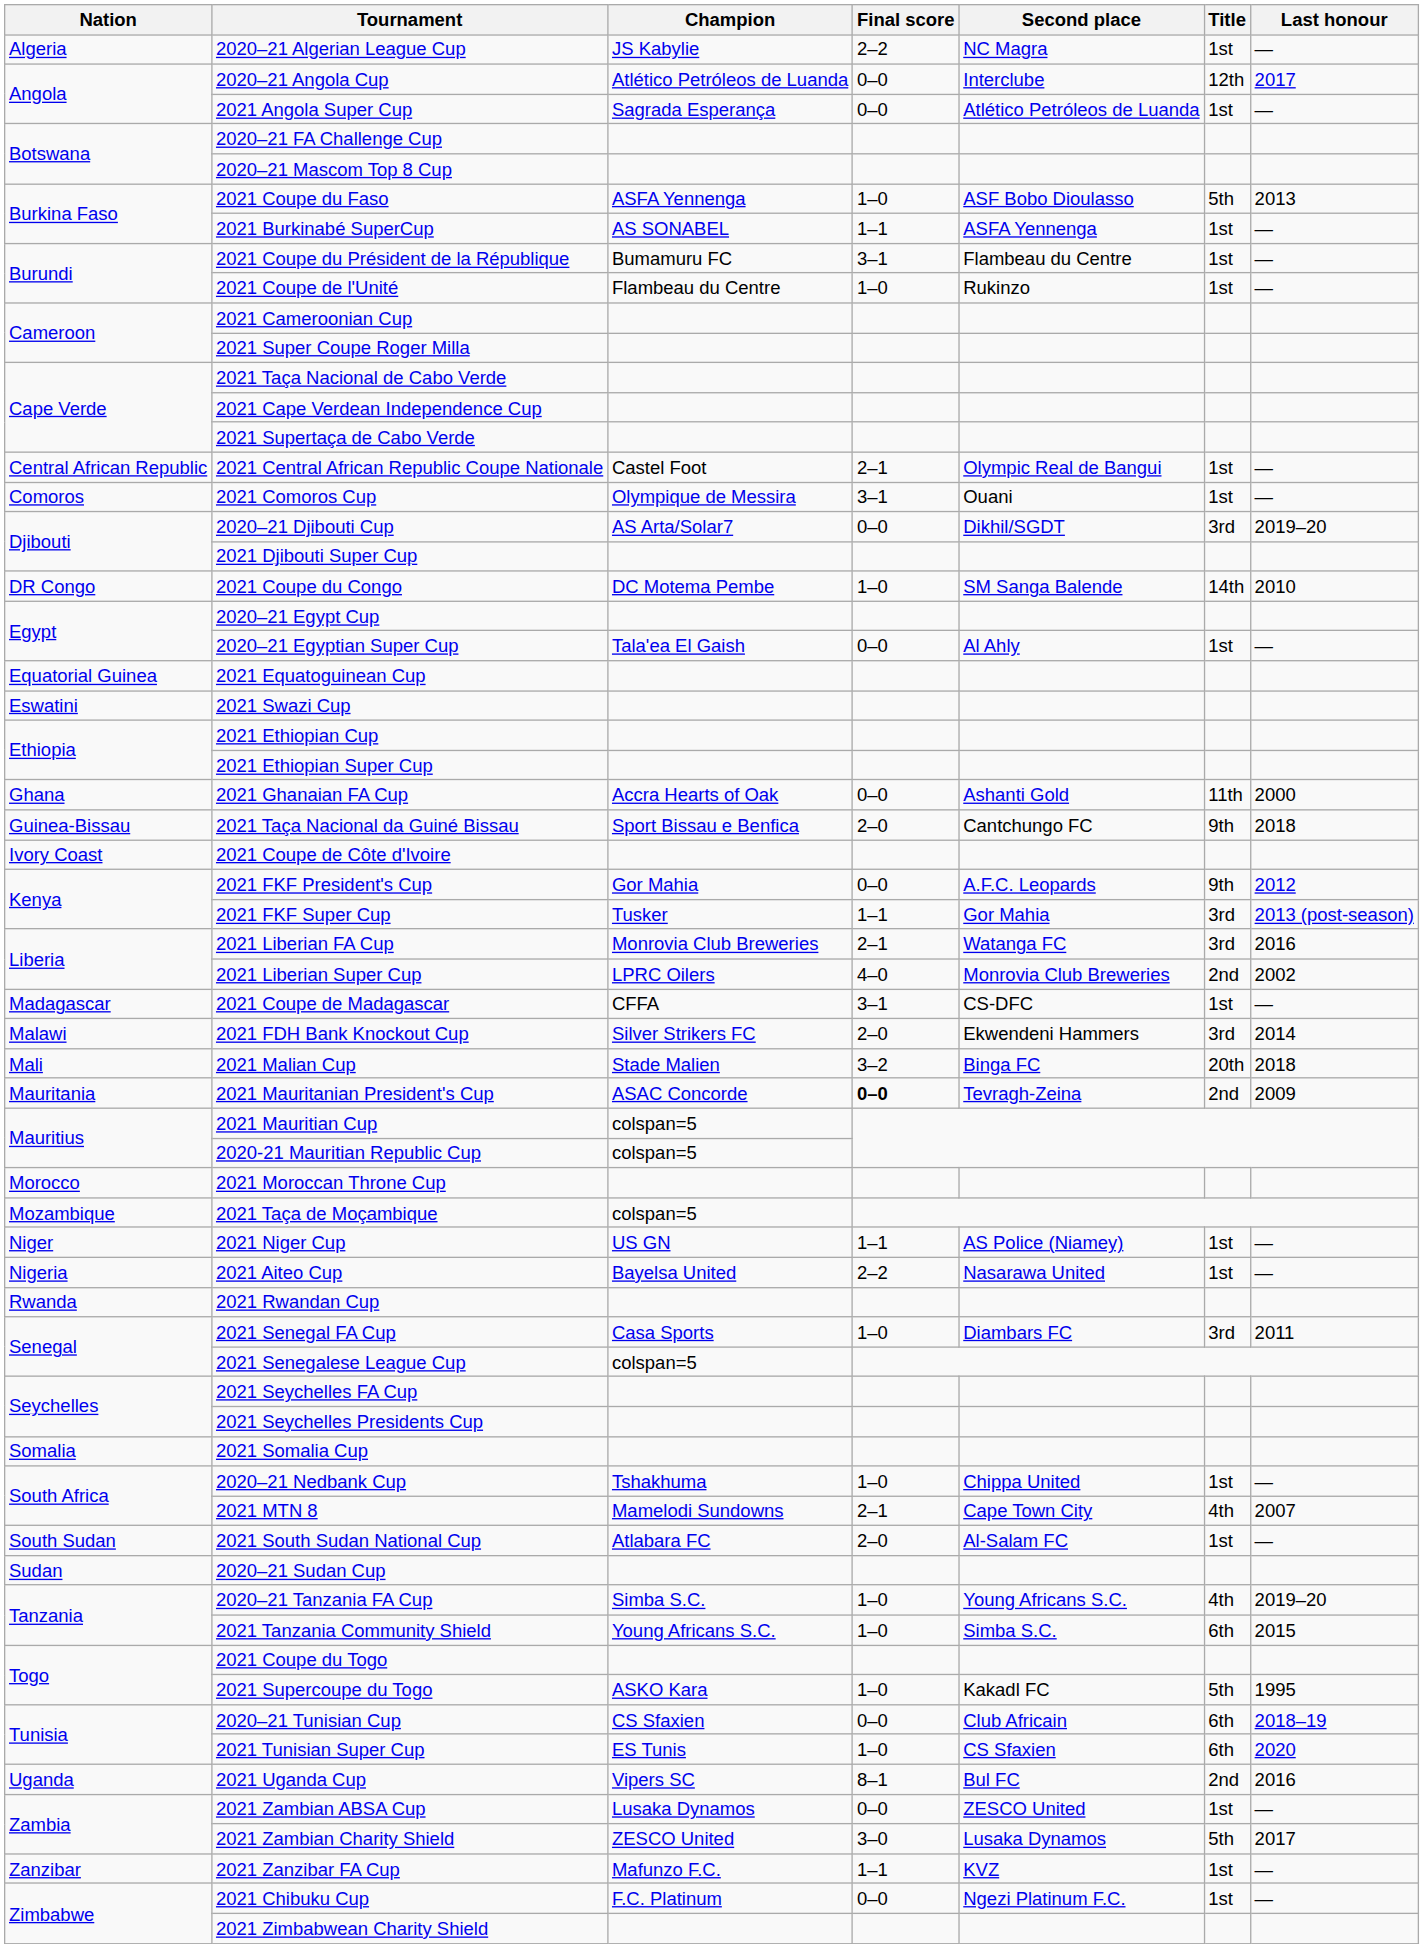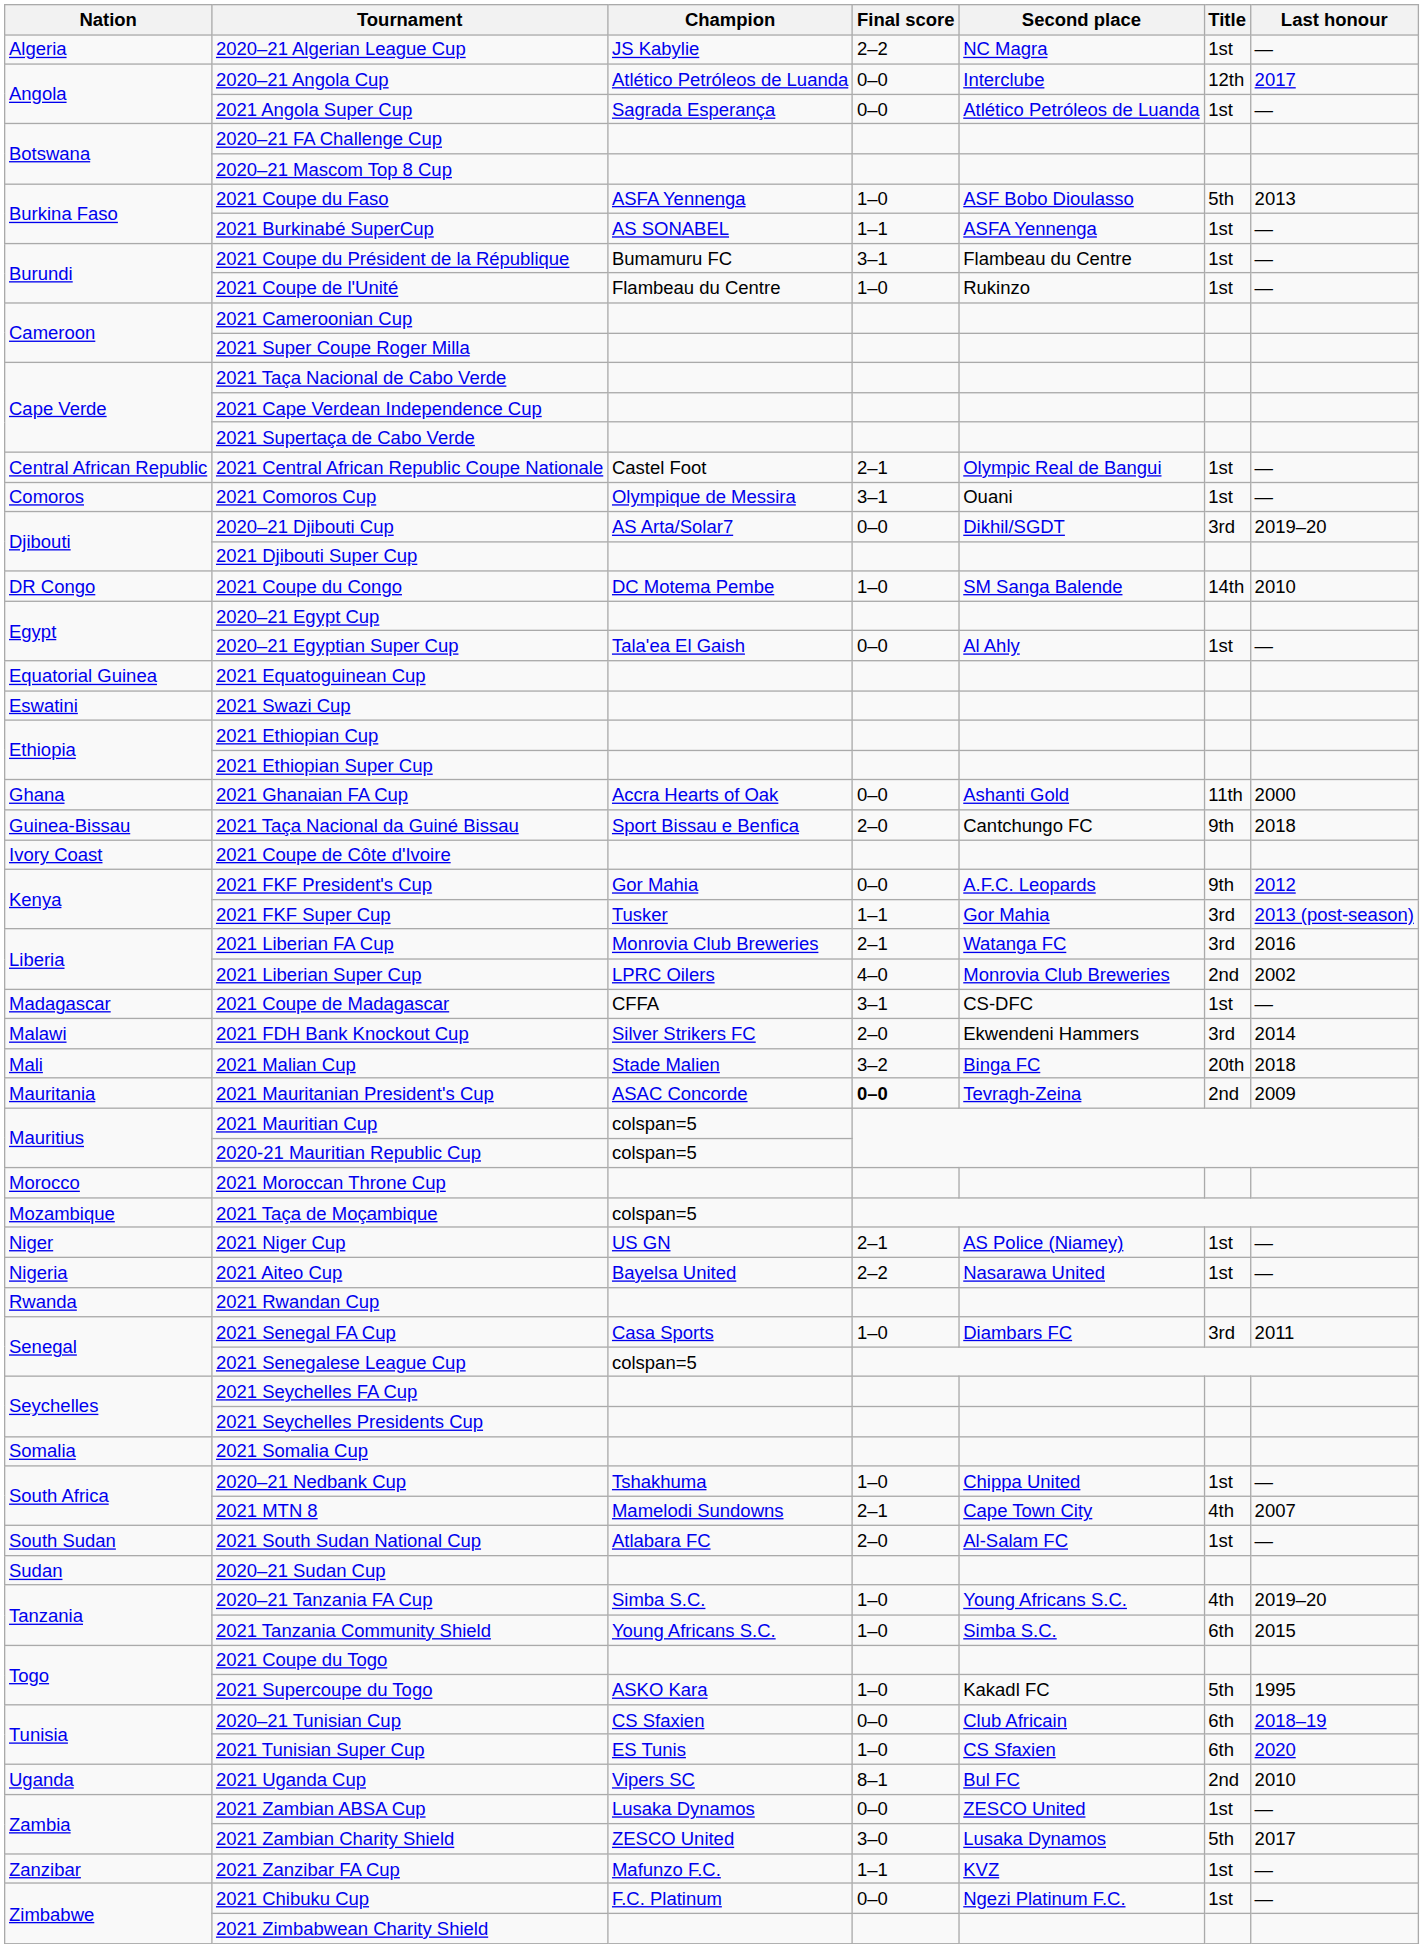(872, 1242) 1–1 -> (872, 1242) 2–1
(1275, 1779) 2016 -> (1275, 1779) 2010
